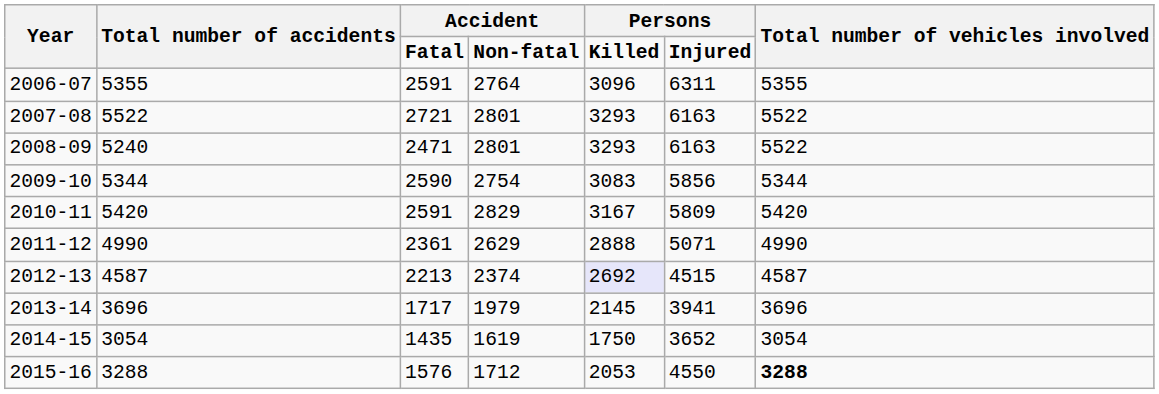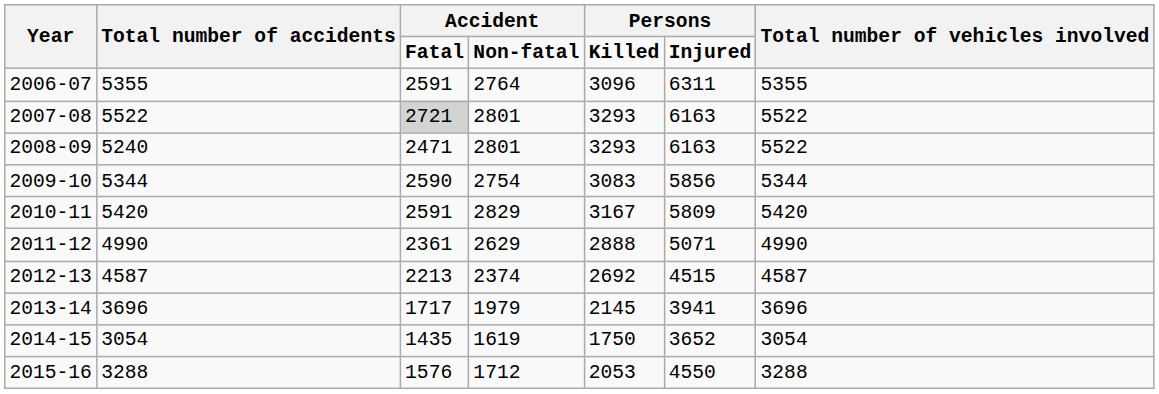(429, 117) no background -> (429, 117) lightgrey background
(612, 277) lavender background -> (612, 277) no background
(784, 373) bold -> (784, 373) normal
